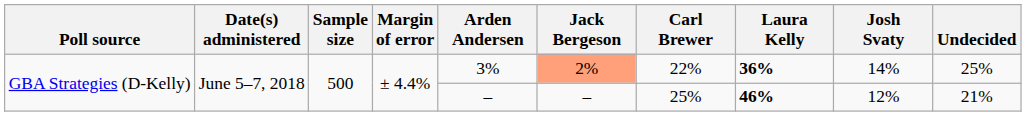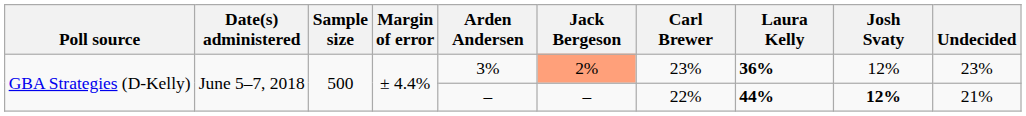(686, 68) 22% -> (686, 68) 23%
(883, 68) 14% -> (883, 68) 12%
(977, 68) 25% -> (977, 68) 23%
(686, 97) 25% -> (686, 97) 22%
(757, 97) 46% -> (757, 97) 44%
(883, 97) normal -> (883, 97) bold
